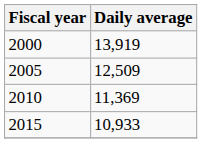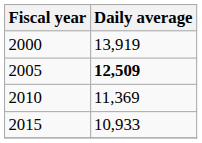(117, 71) normal -> (117, 71) bold
